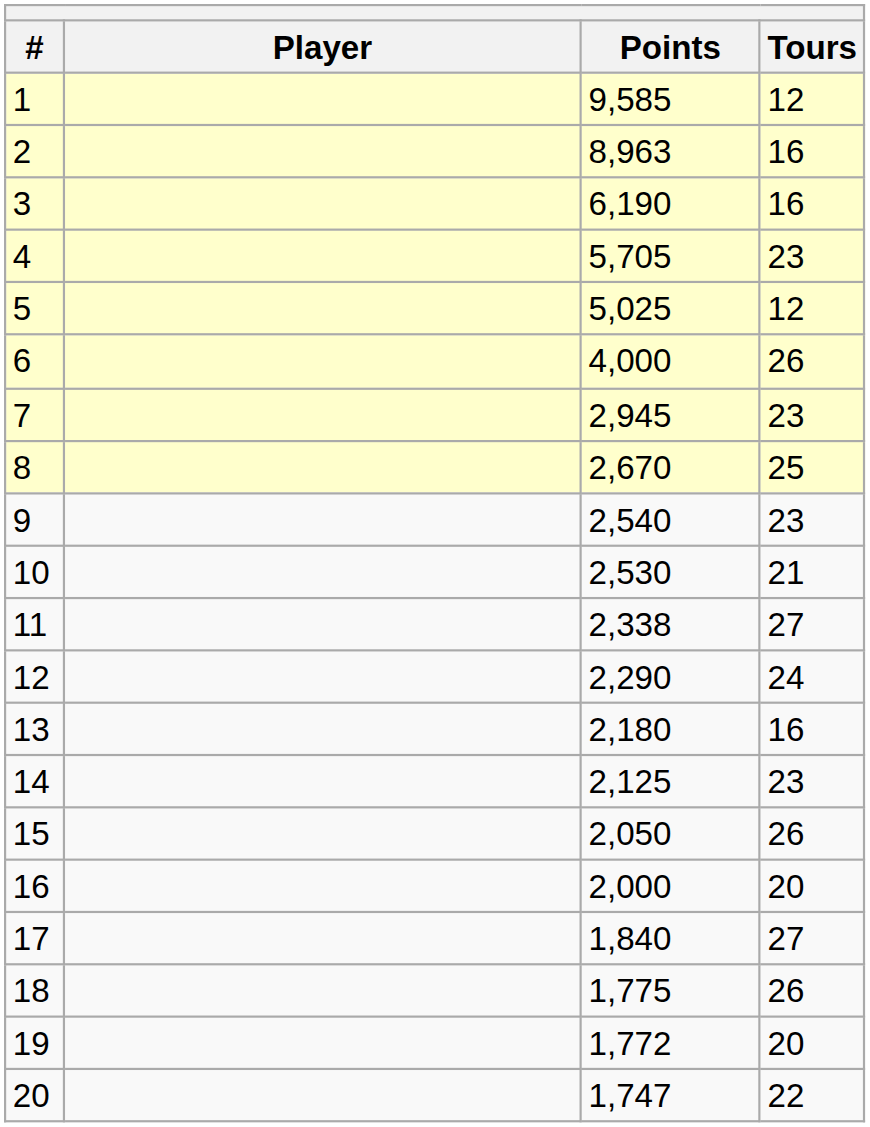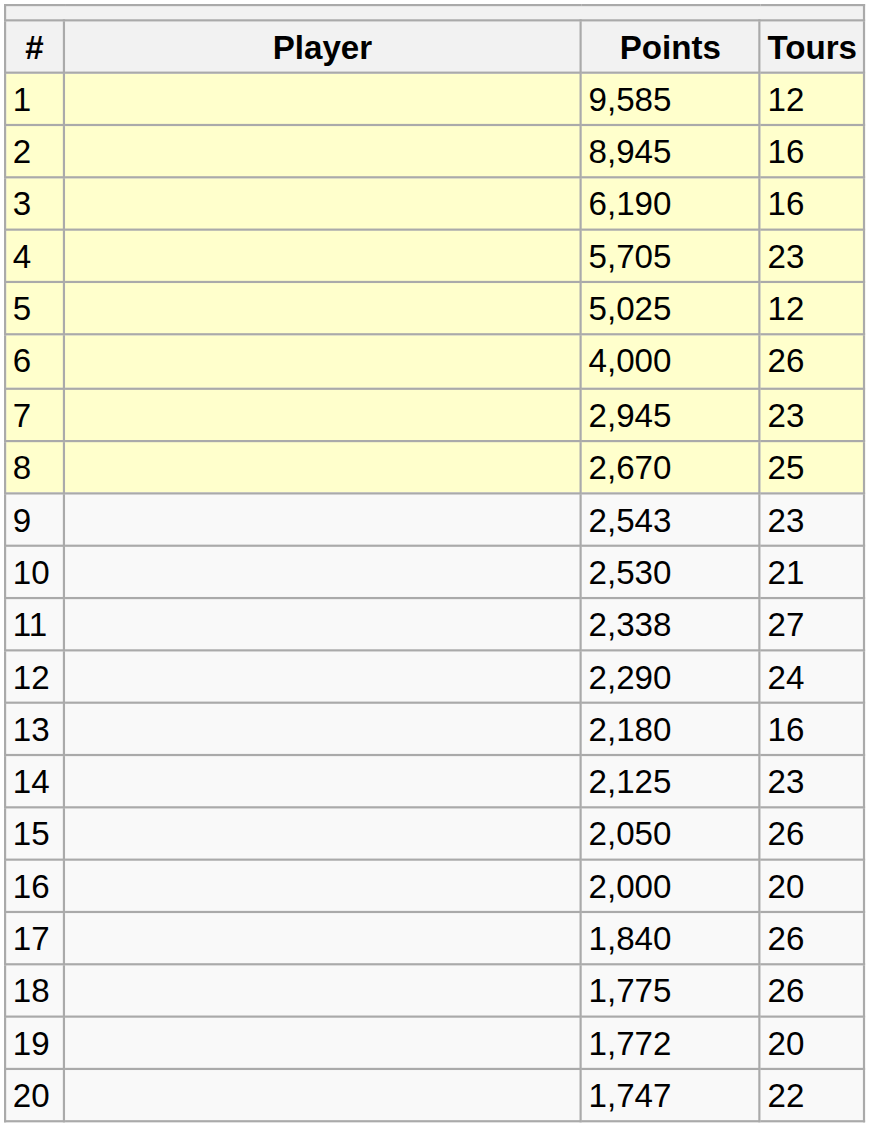(630, 152) 8,963 -> (630, 152) 8,945
(630, 519) 2,540 -> (630, 519) 2,543
(786, 939) 27 -> (786, 939) 26
